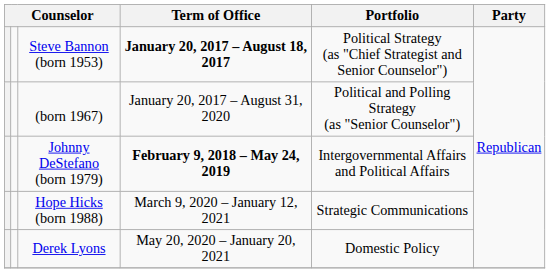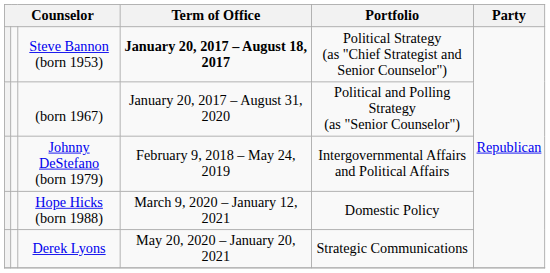(216, 163) bold -> (216, 163) normal
(392, 210) Strategic Communications -> (392, 210) Domestic Policy
(392, 248) Domestic Policy -> (392, 248) Strategic Communications
